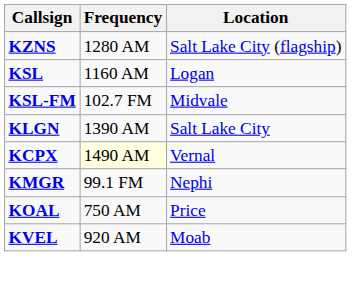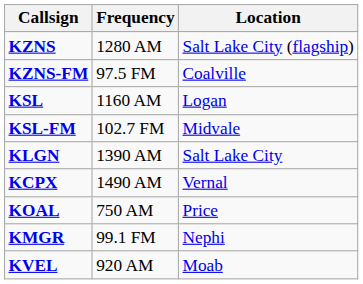+ row: (48, 73)
(117, 155) lightyellow background -> (129, 182) no background
rows swapped: (36, 182) <-> (34, 210)
